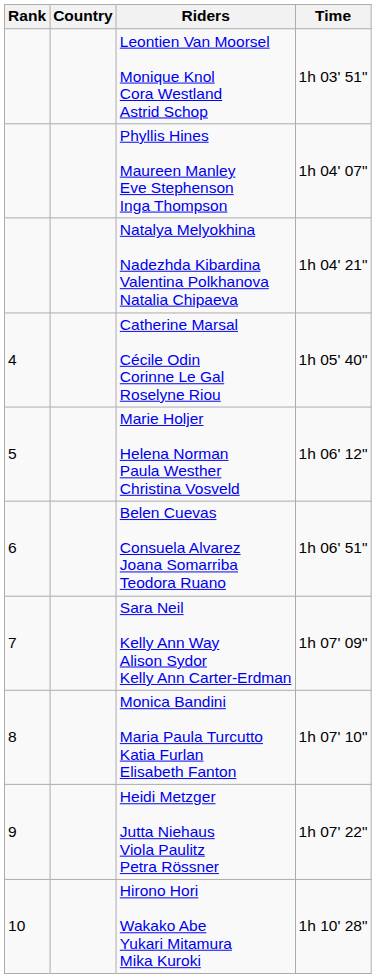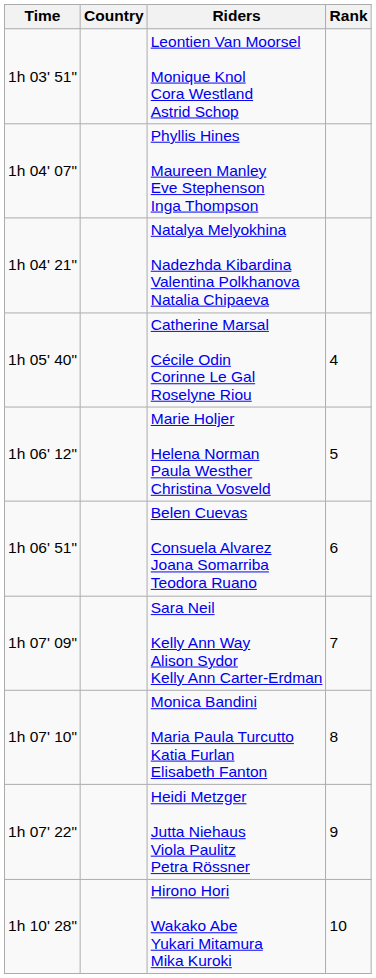columns swapped: (27, 16) <-> (333, 16)
